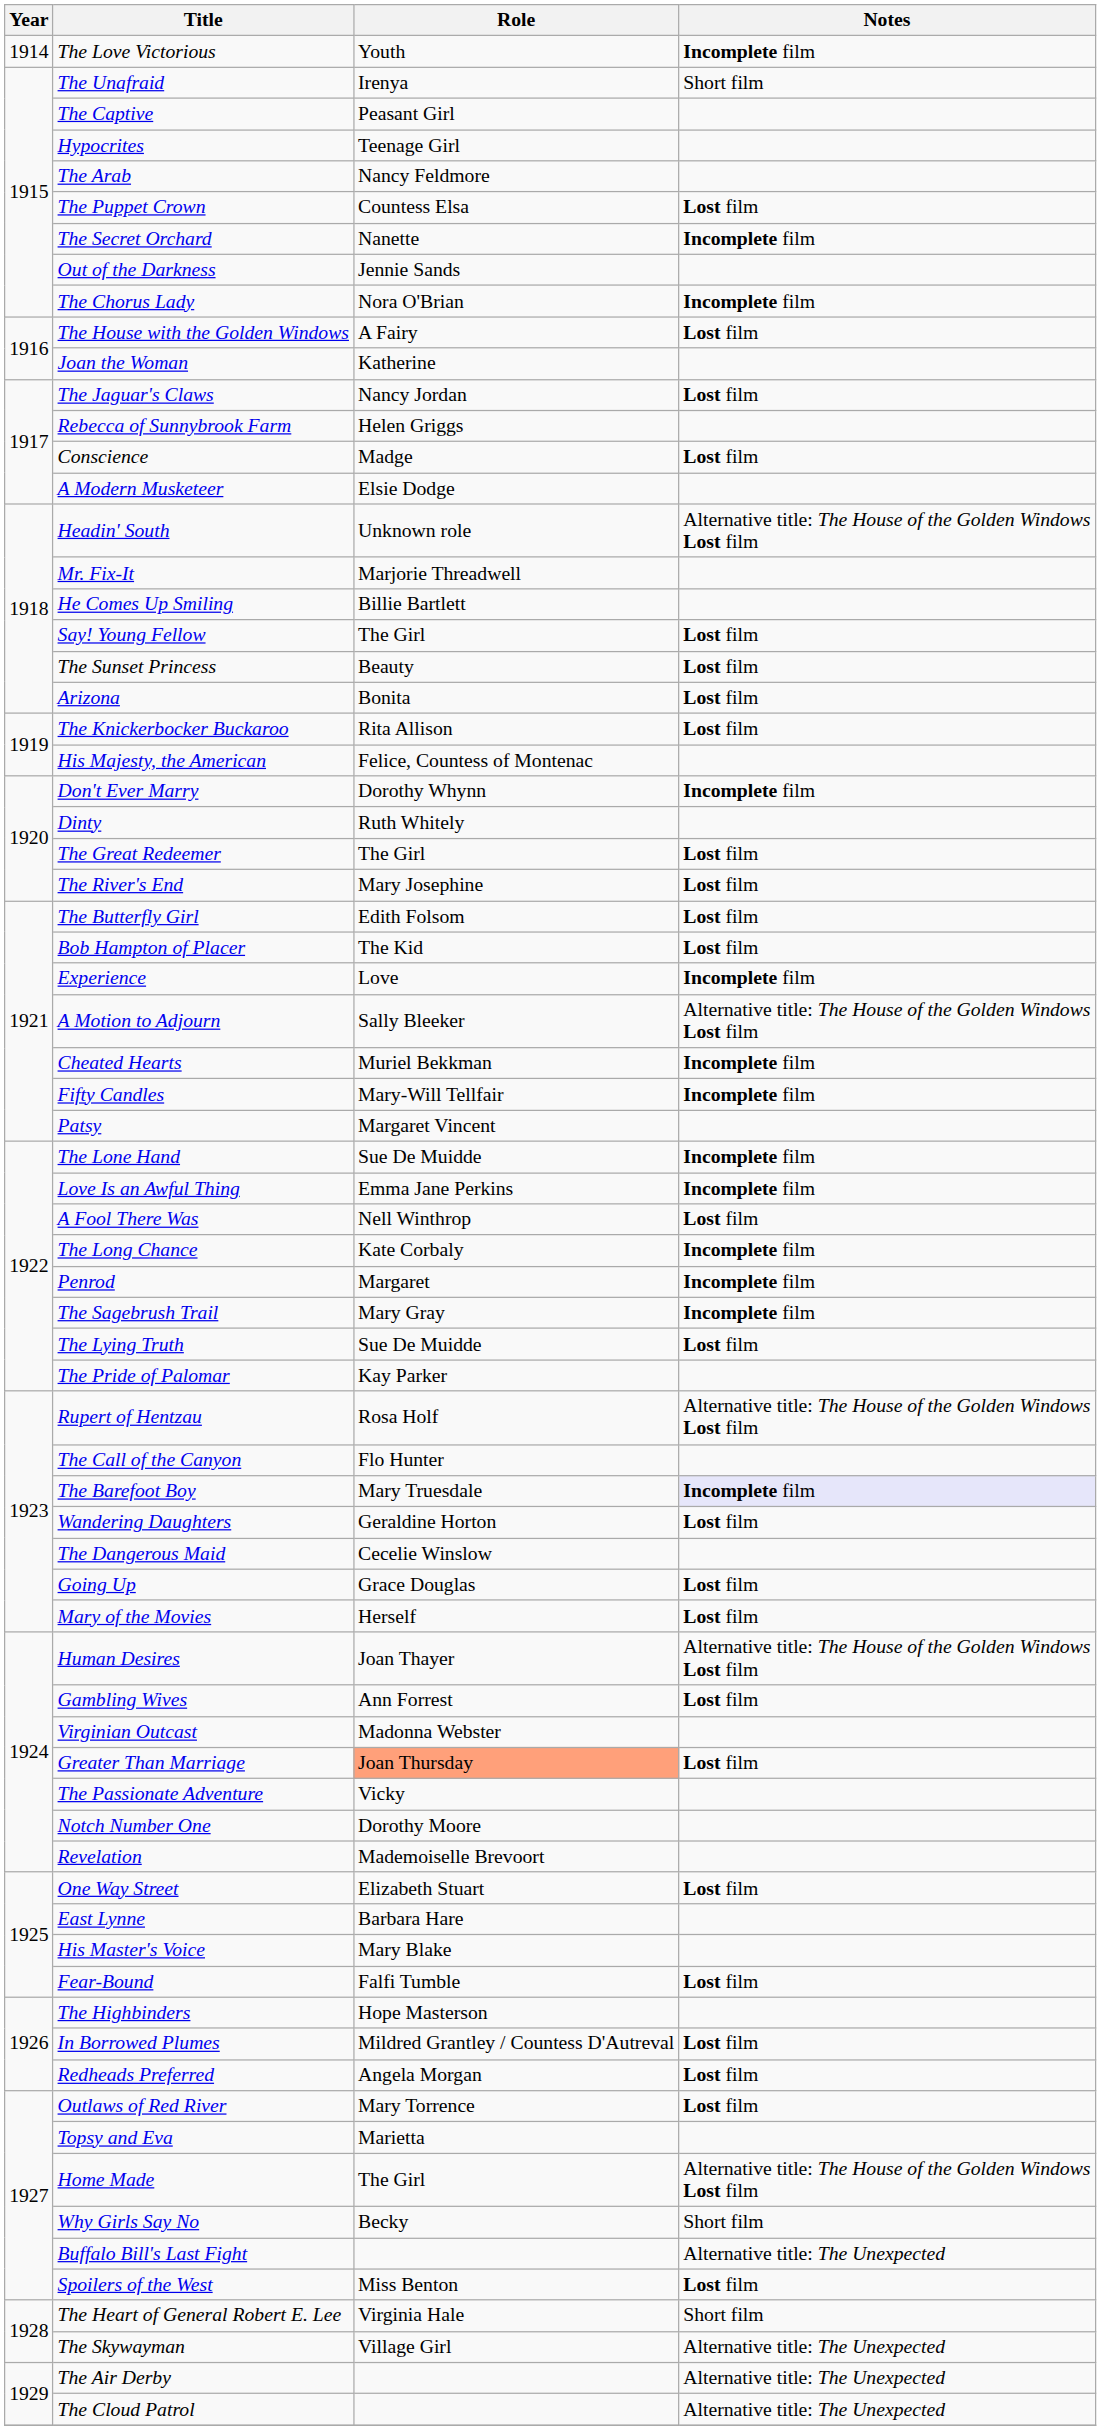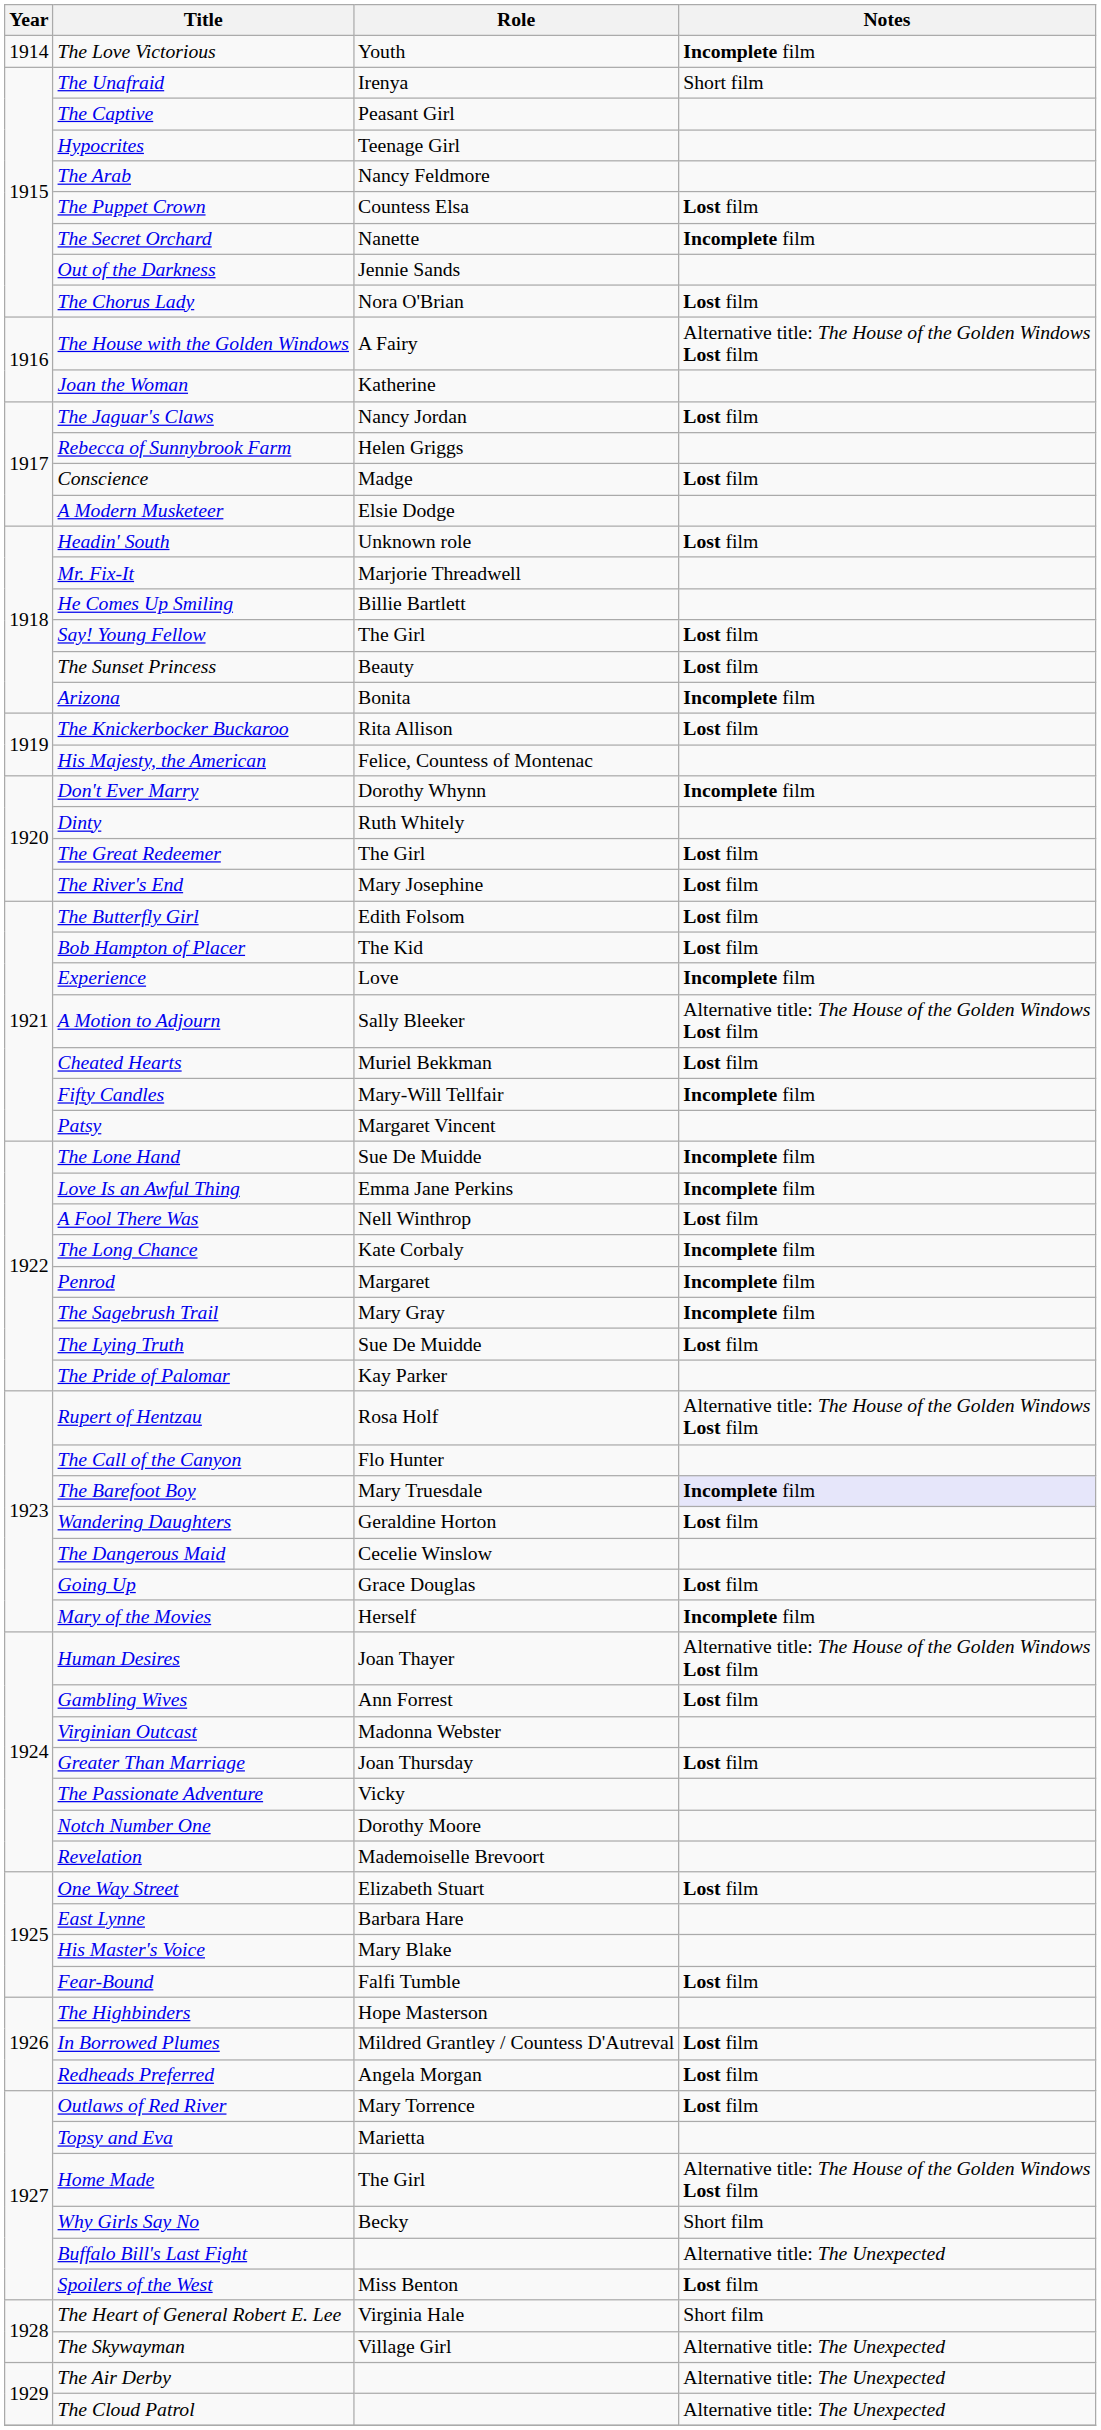(749, 301) Incomplete film -> (721, 301) Lost film
(721, 332) Lost film -> (887, 343) Alternative title: The House of the Golden Windows Lost film
(887, 530) Alternative title: The House of the Golden Windows Lost film -> (721, 541) Lost film
(721, 697) Lost film -> (749, 697) Incomplete film
(749, 1063) Incomplete film -> (721, 1063) Lost film
(721, 1615) Lost film -> (749, 1615) Incomplete film
(416, 1762) lightsalmon background -> (416, 1762) no background
